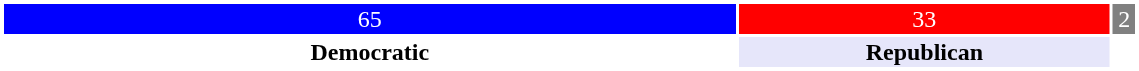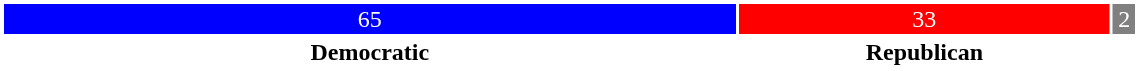(924, 51) lavender background -> (924, 51) no background
